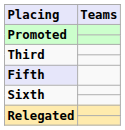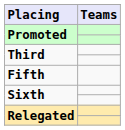(26, 75) lavender background -> (26, 75) no background
